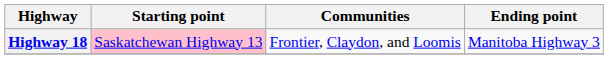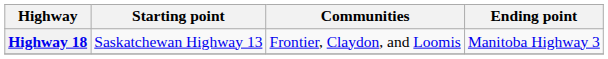(178, 41) pink background -> (178, 41) no background
